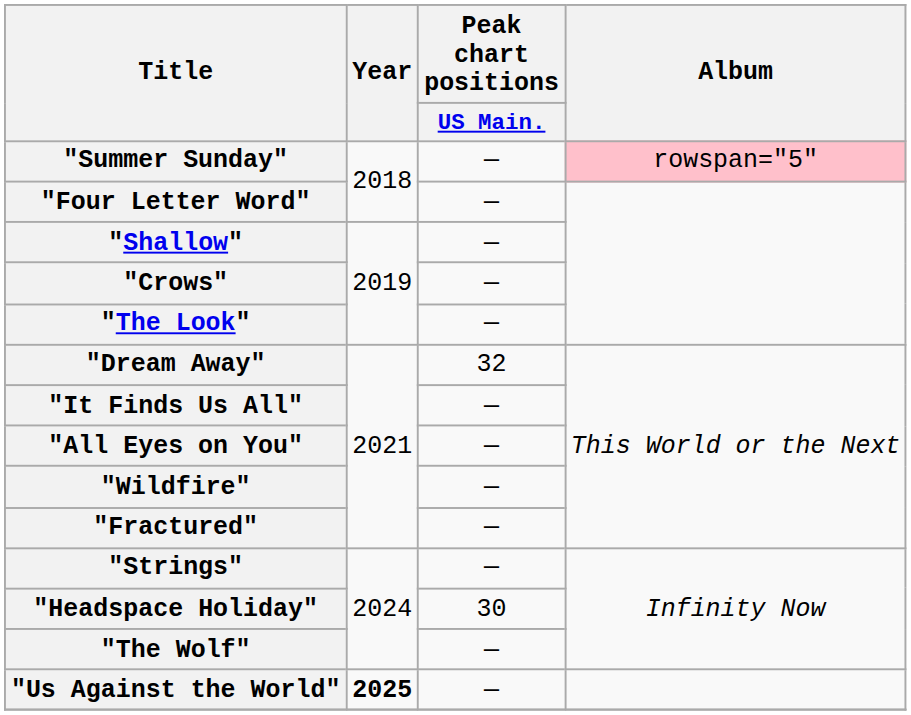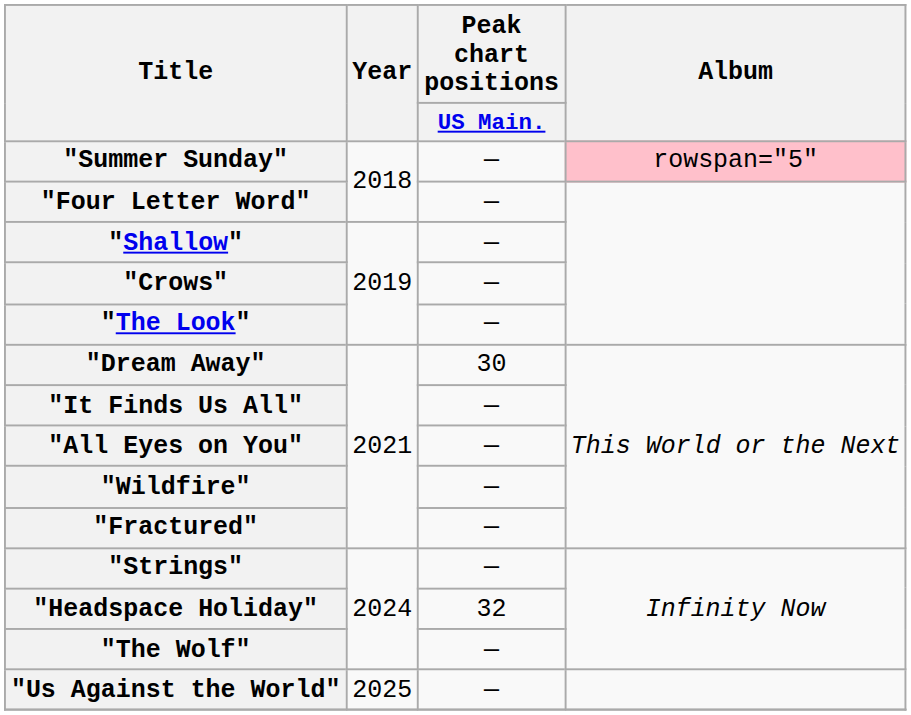(492, 365) 32 -> (492, 365) 30
(492, 609) 30 -> (492, 609) 32
(382, 690) bold -> (382, 690) normal
